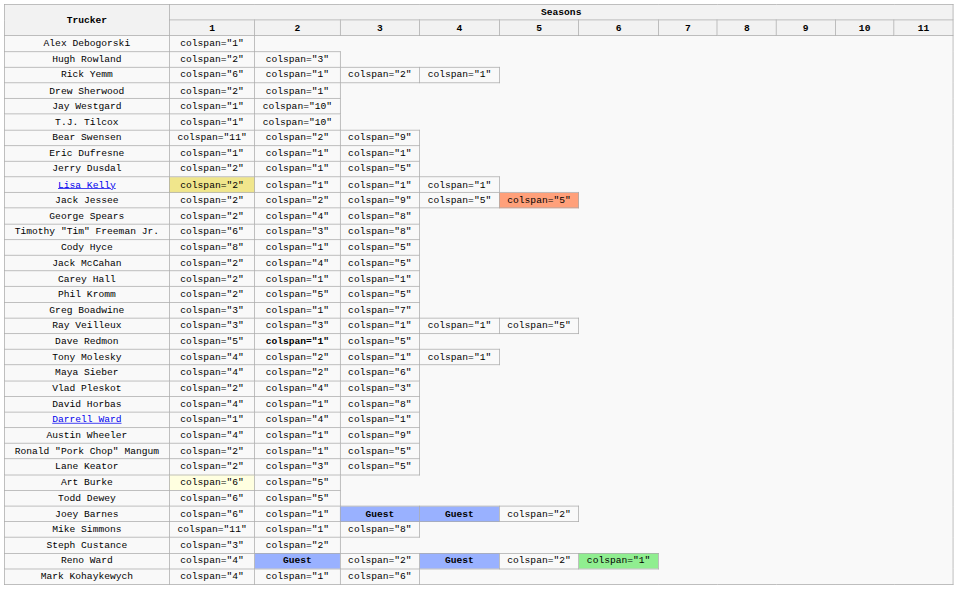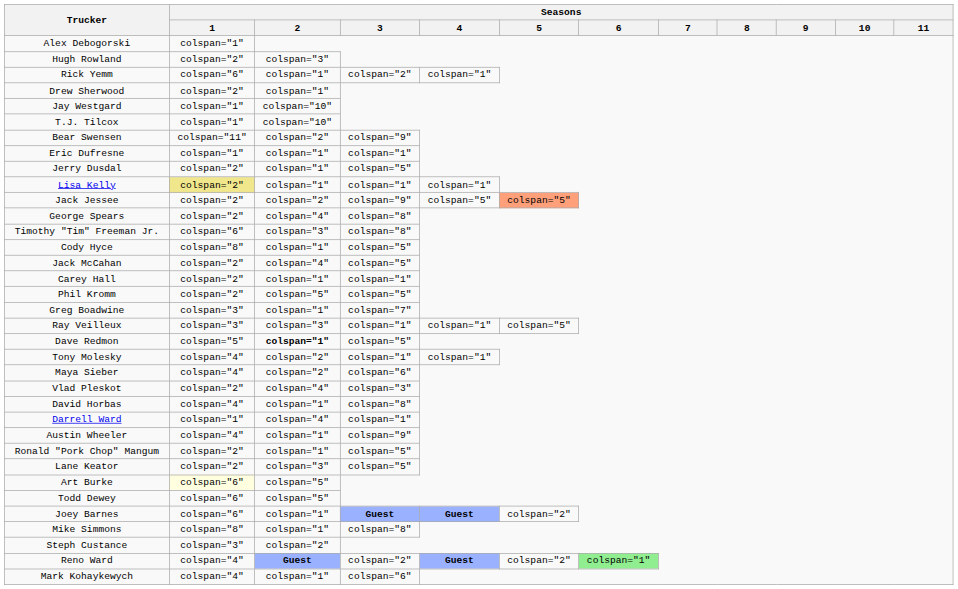(212, 530) colspan="11" -> (212, 530) colspan="8"
